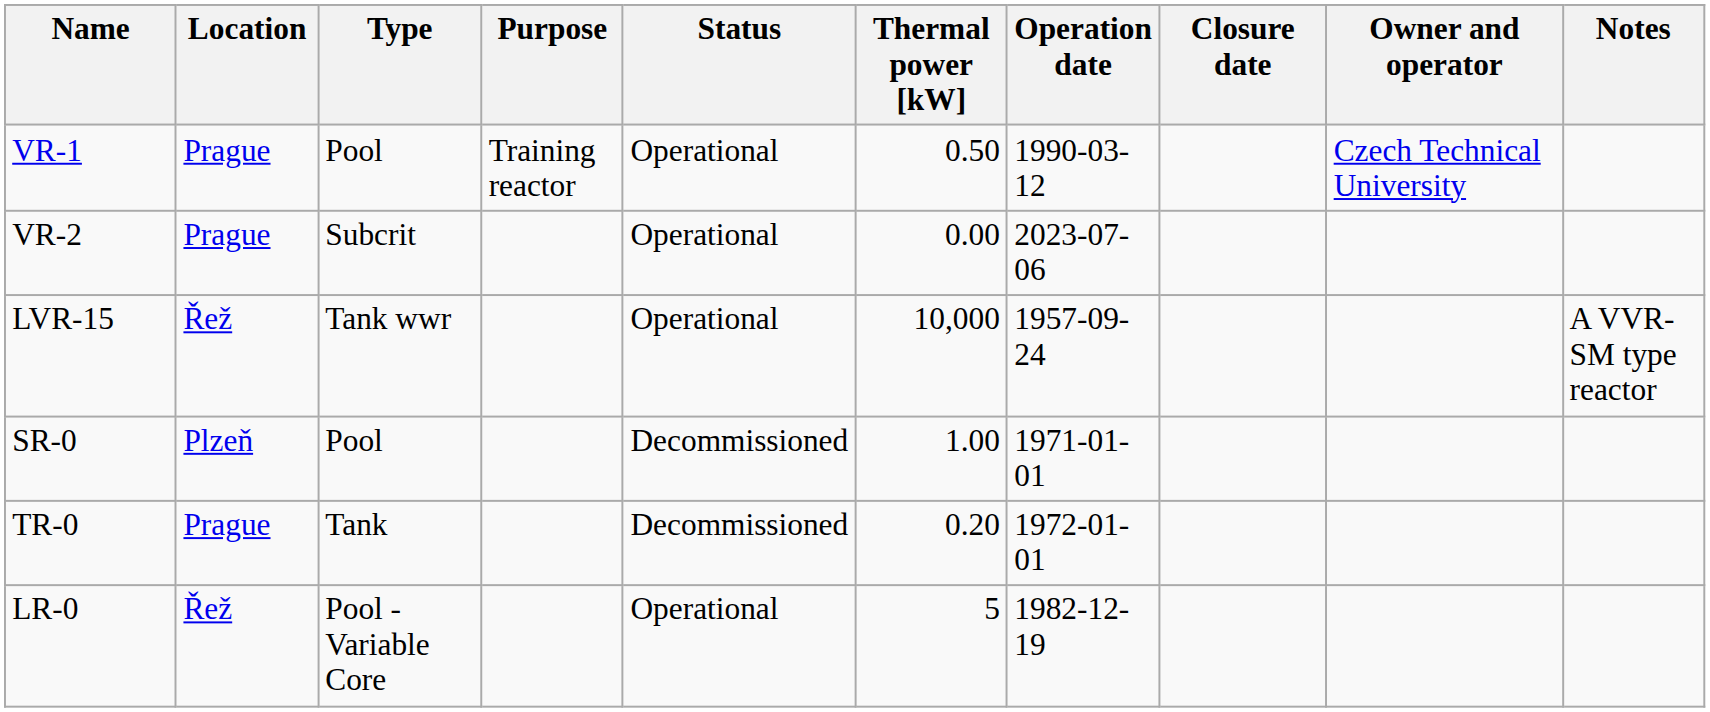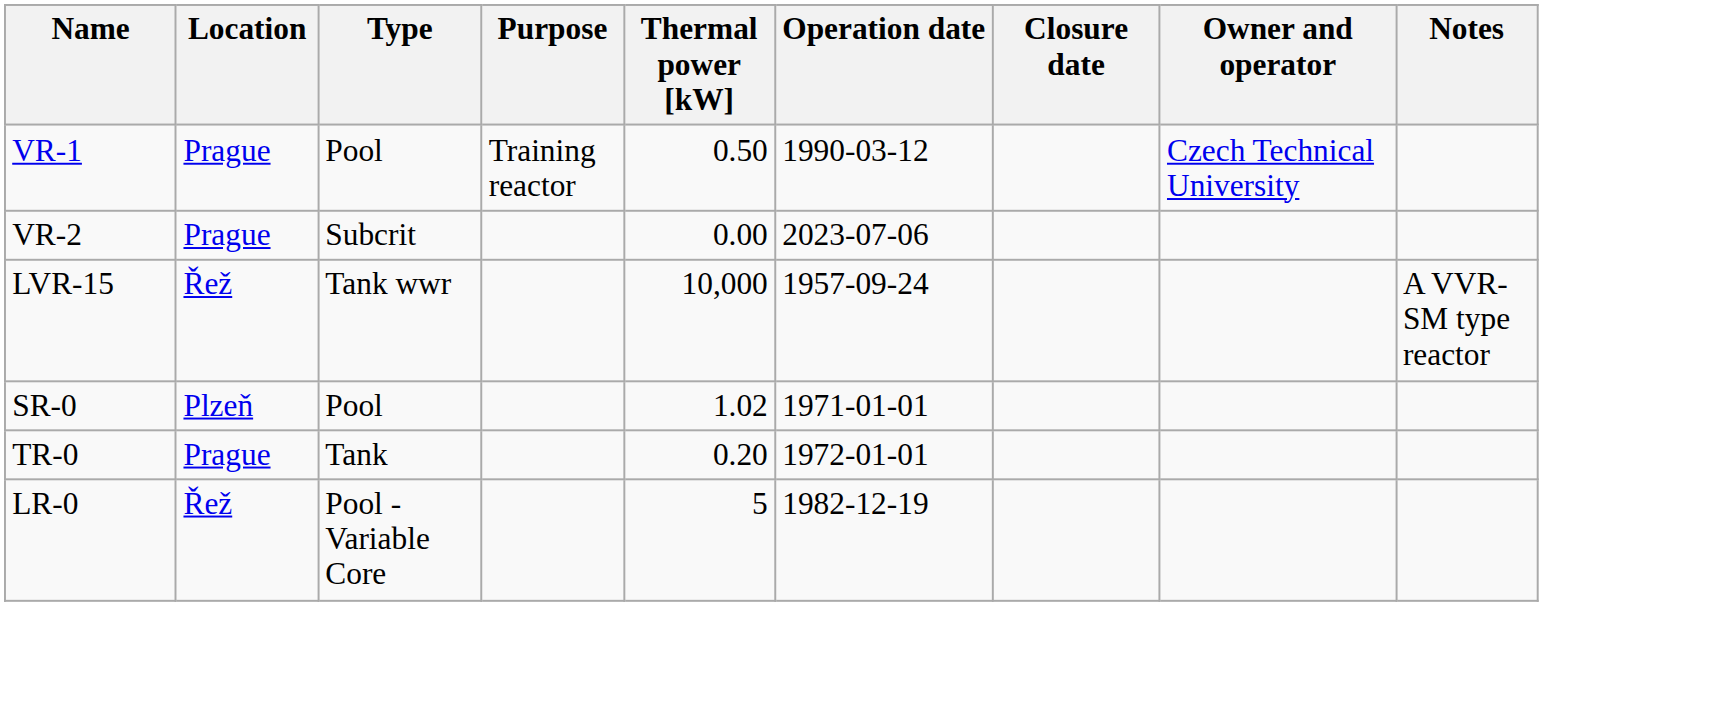- column: (739, 29)
(972, 439) 1.00 -> (740, 404) 1.02
